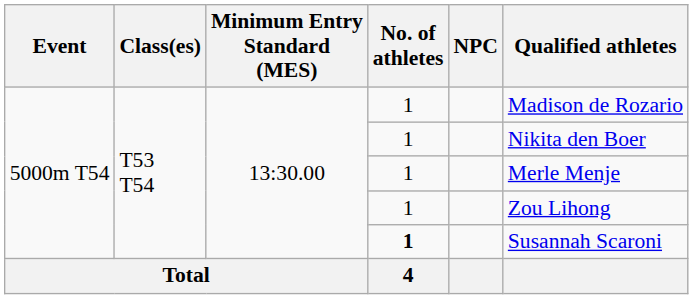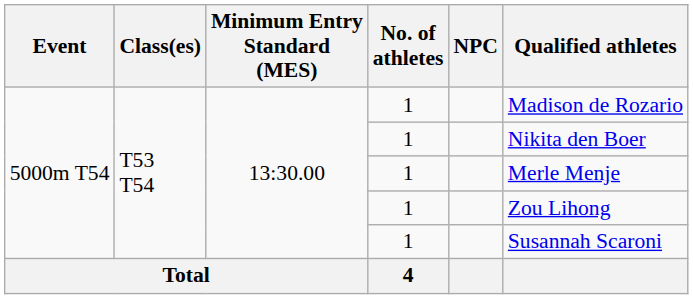(408, 241) bold -> (408, 241) normal
